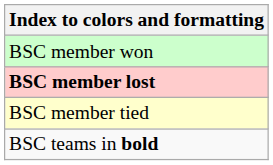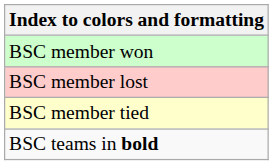(82, 81) bold -> (79, 81) normal
